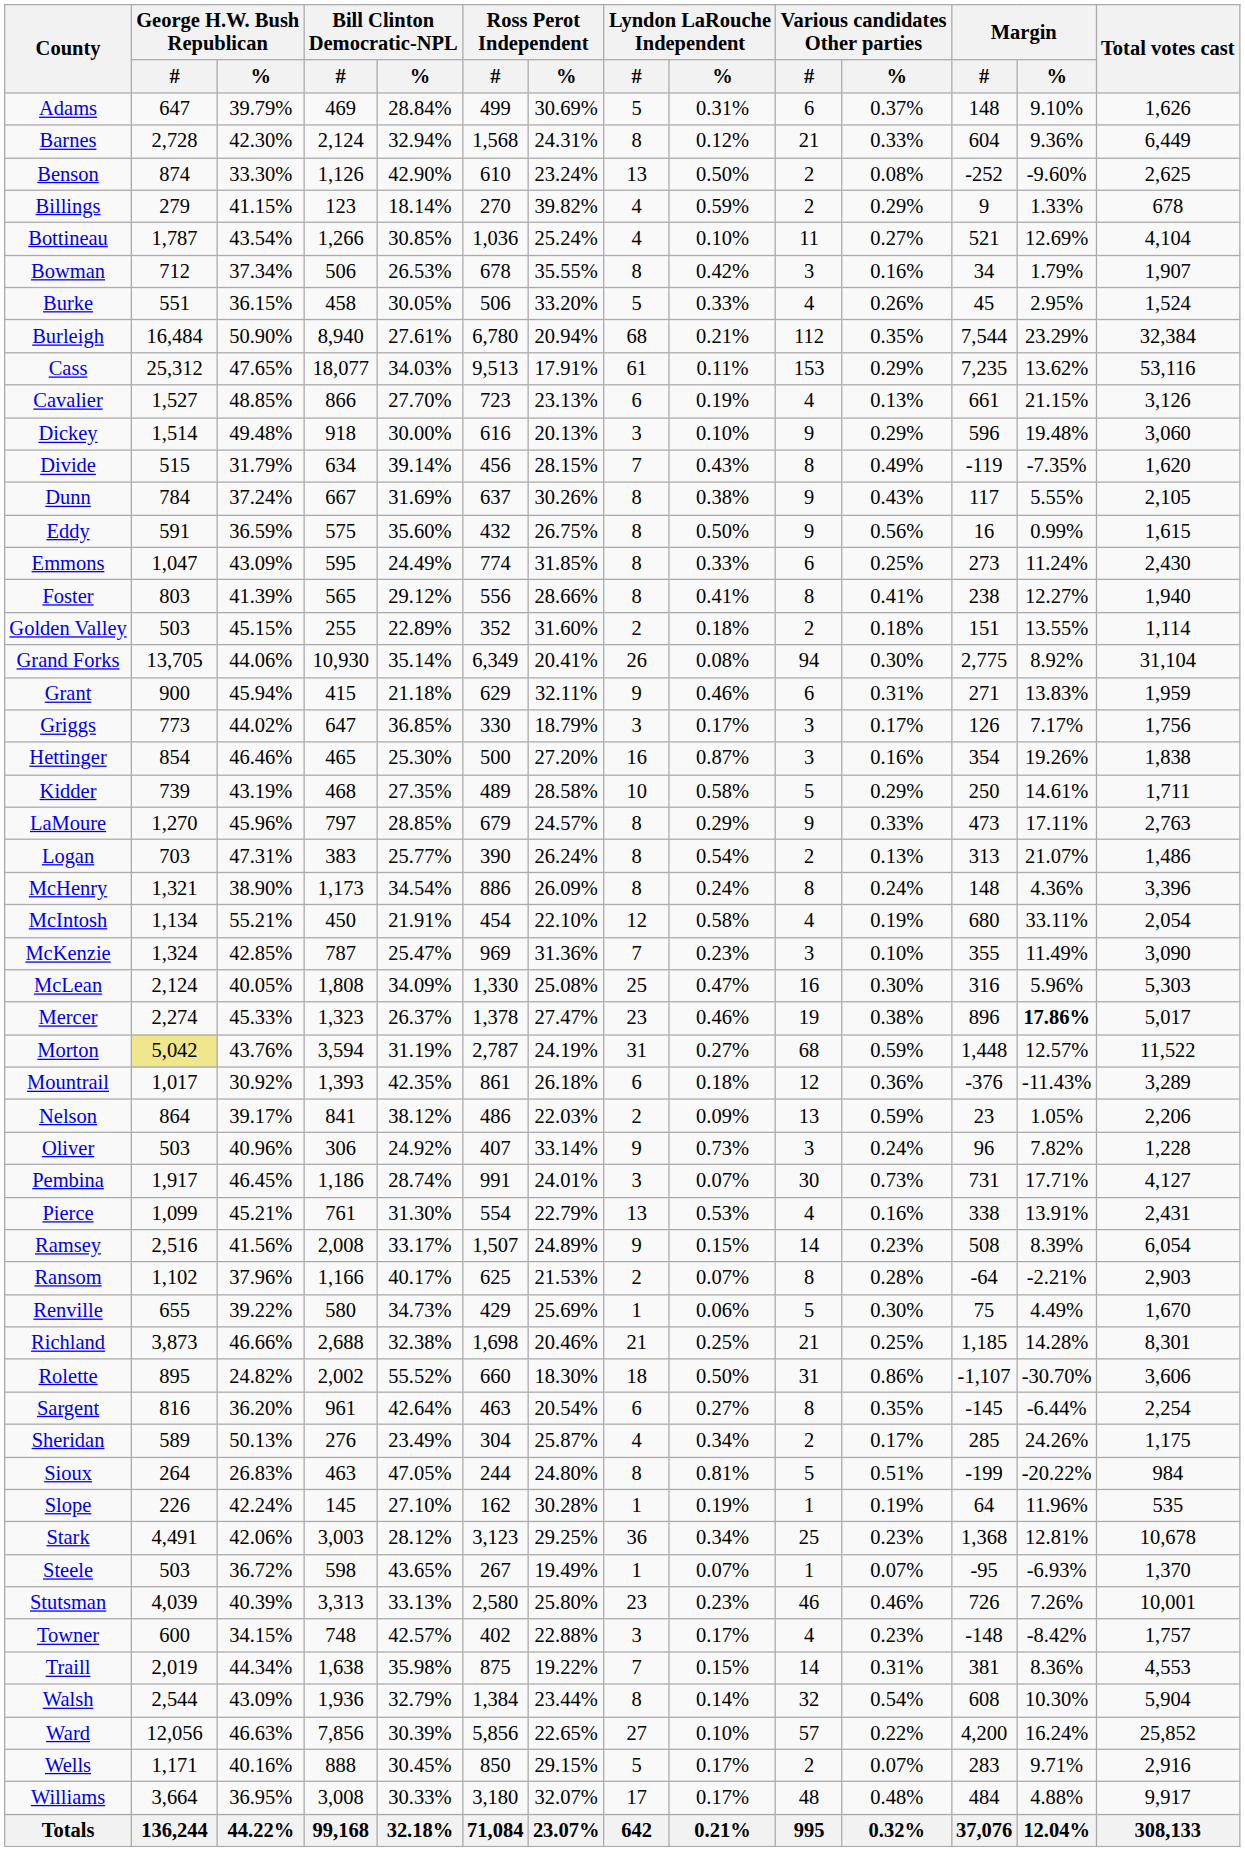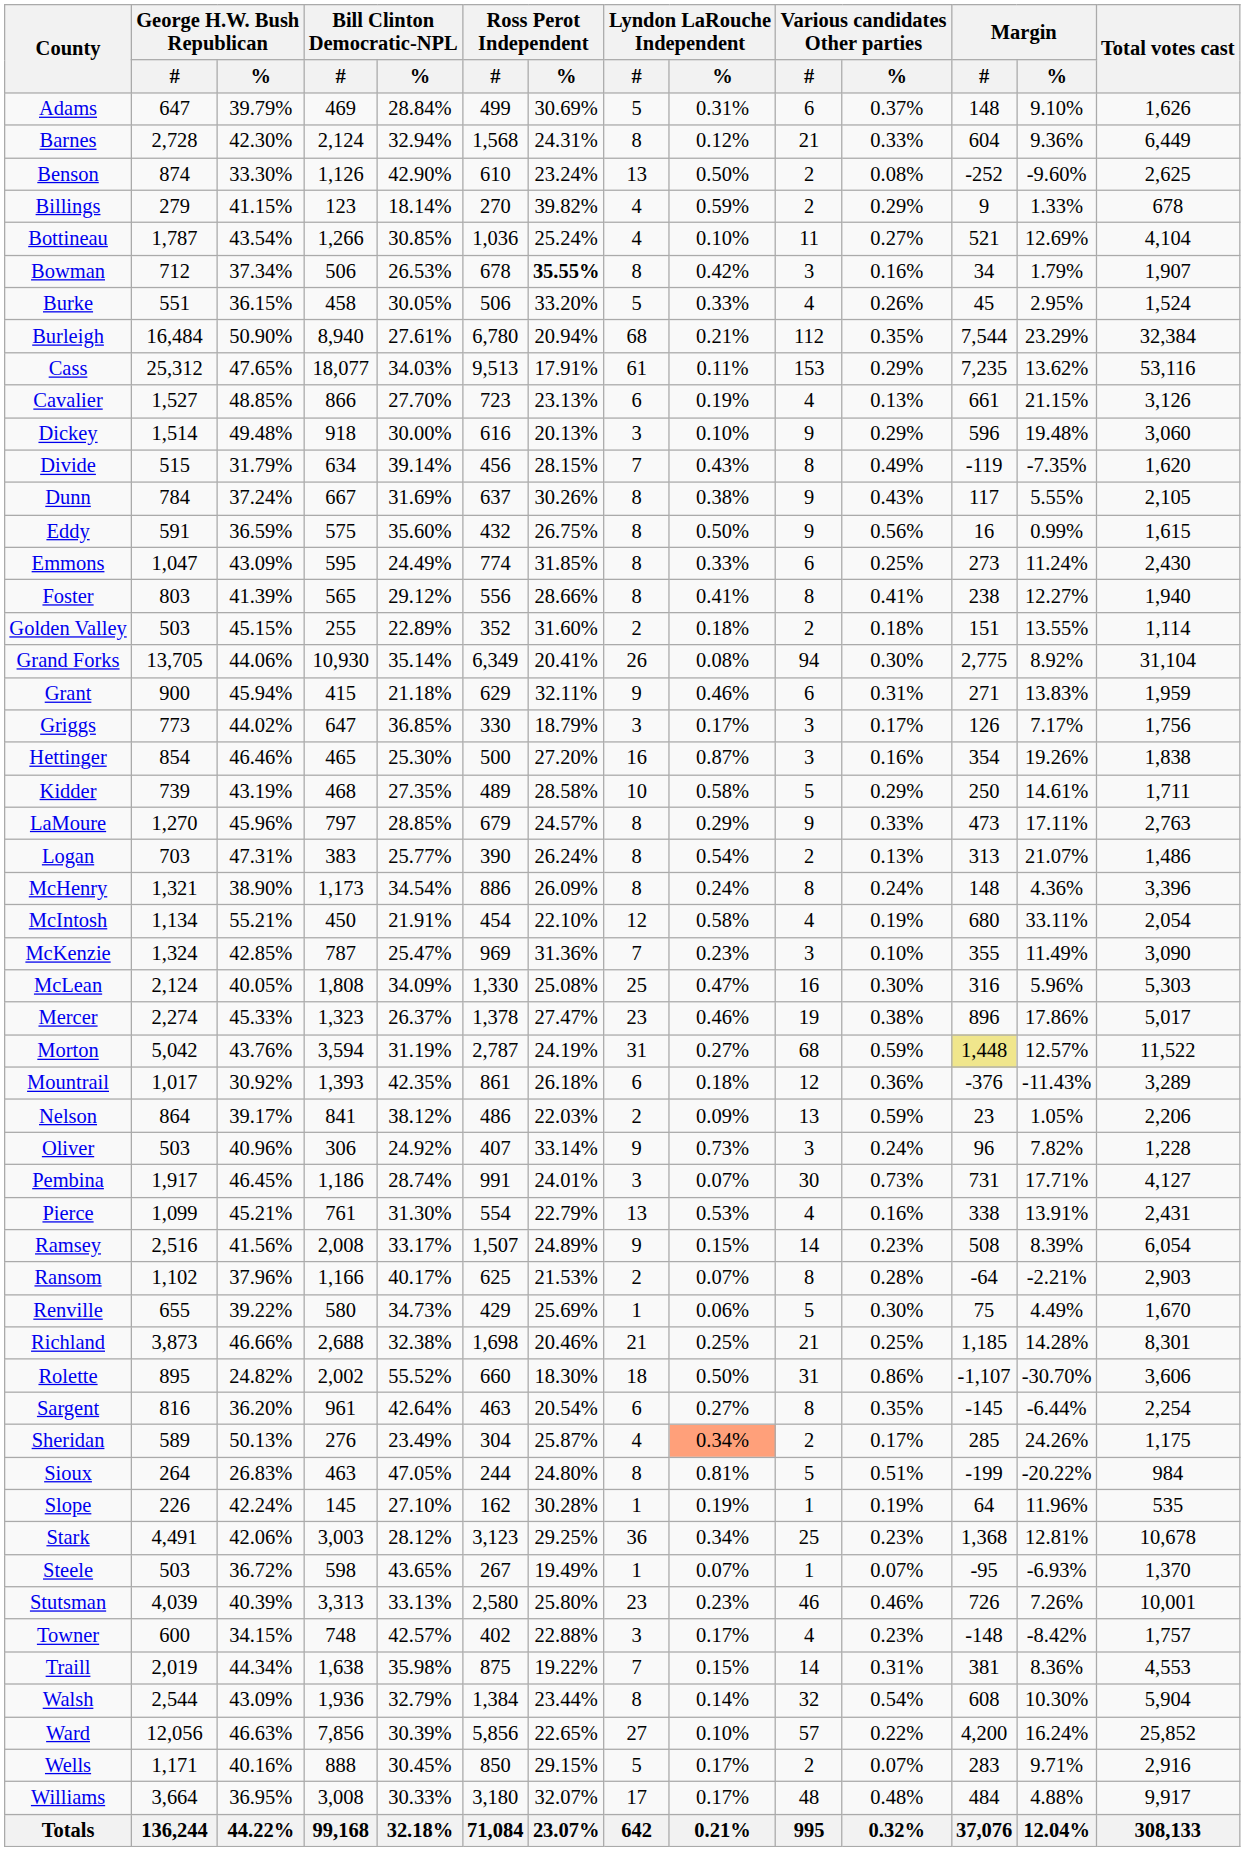(566, 271) normal -> (566, 271) bold
(1057, 1018) bold -> (1057, 1018) normal
(175, 1050) khaki background -> (175, 1050) no background
(984, 1050) no background -> (984, 1050) khaki background
(723, 1440) no background -> (723, 1440) lightsalmon background
